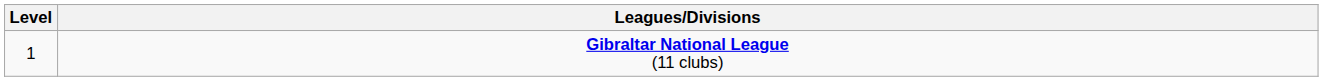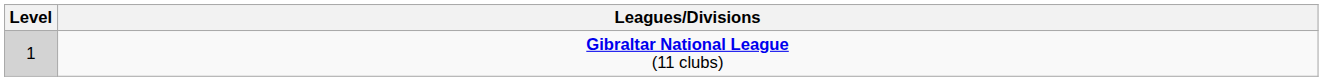(31, 53) no background -> (31, 53) lightgrey background
